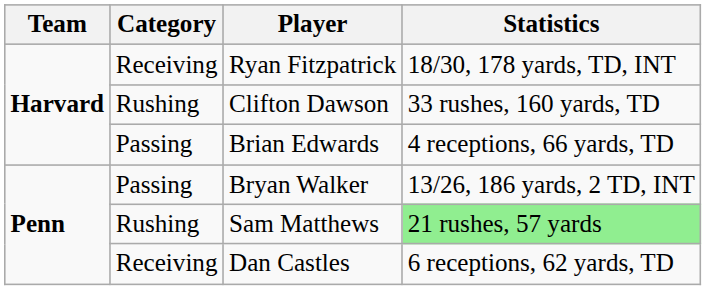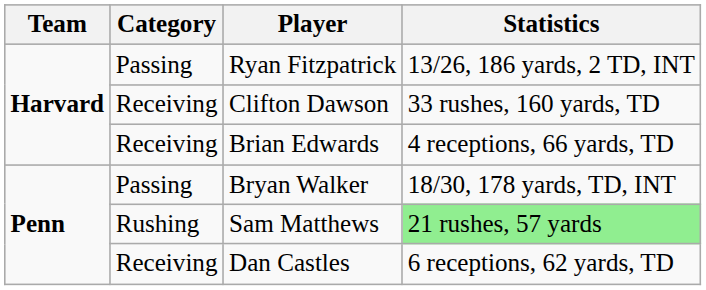(167, 64) Receiving -> (154, 64) Passing
(542, 64) 18/30, 178 yards, TD, INT -> (551, 64) 13/26, 186 yards, 2 TD, INT
(158, 104) Rushing -> (167, 104) Receiving
(154, 144) Passing -> (167, 144) Receiving
(551, 183) 13/26, 186 yards, 2 TD, INT -> (542, 183) 18/30, 178 yards, TD, INT
